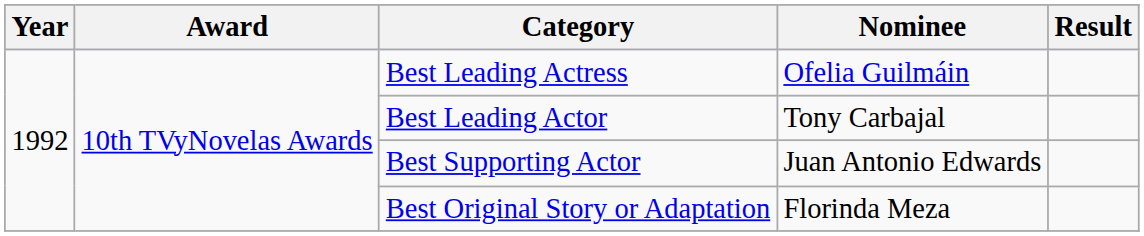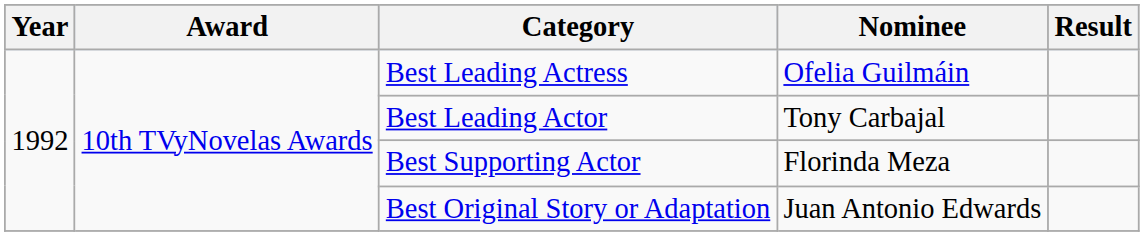(912, 162) Juan Antonio Edwards -> (867, 162) Florinda Meza
(867, 207) Florinda Meza -> (912, 207) Juan Antonio Edwards
